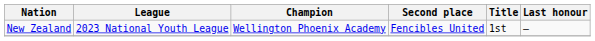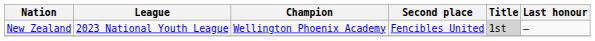(498, 28) no background -> (498, 28) lightgrey background
